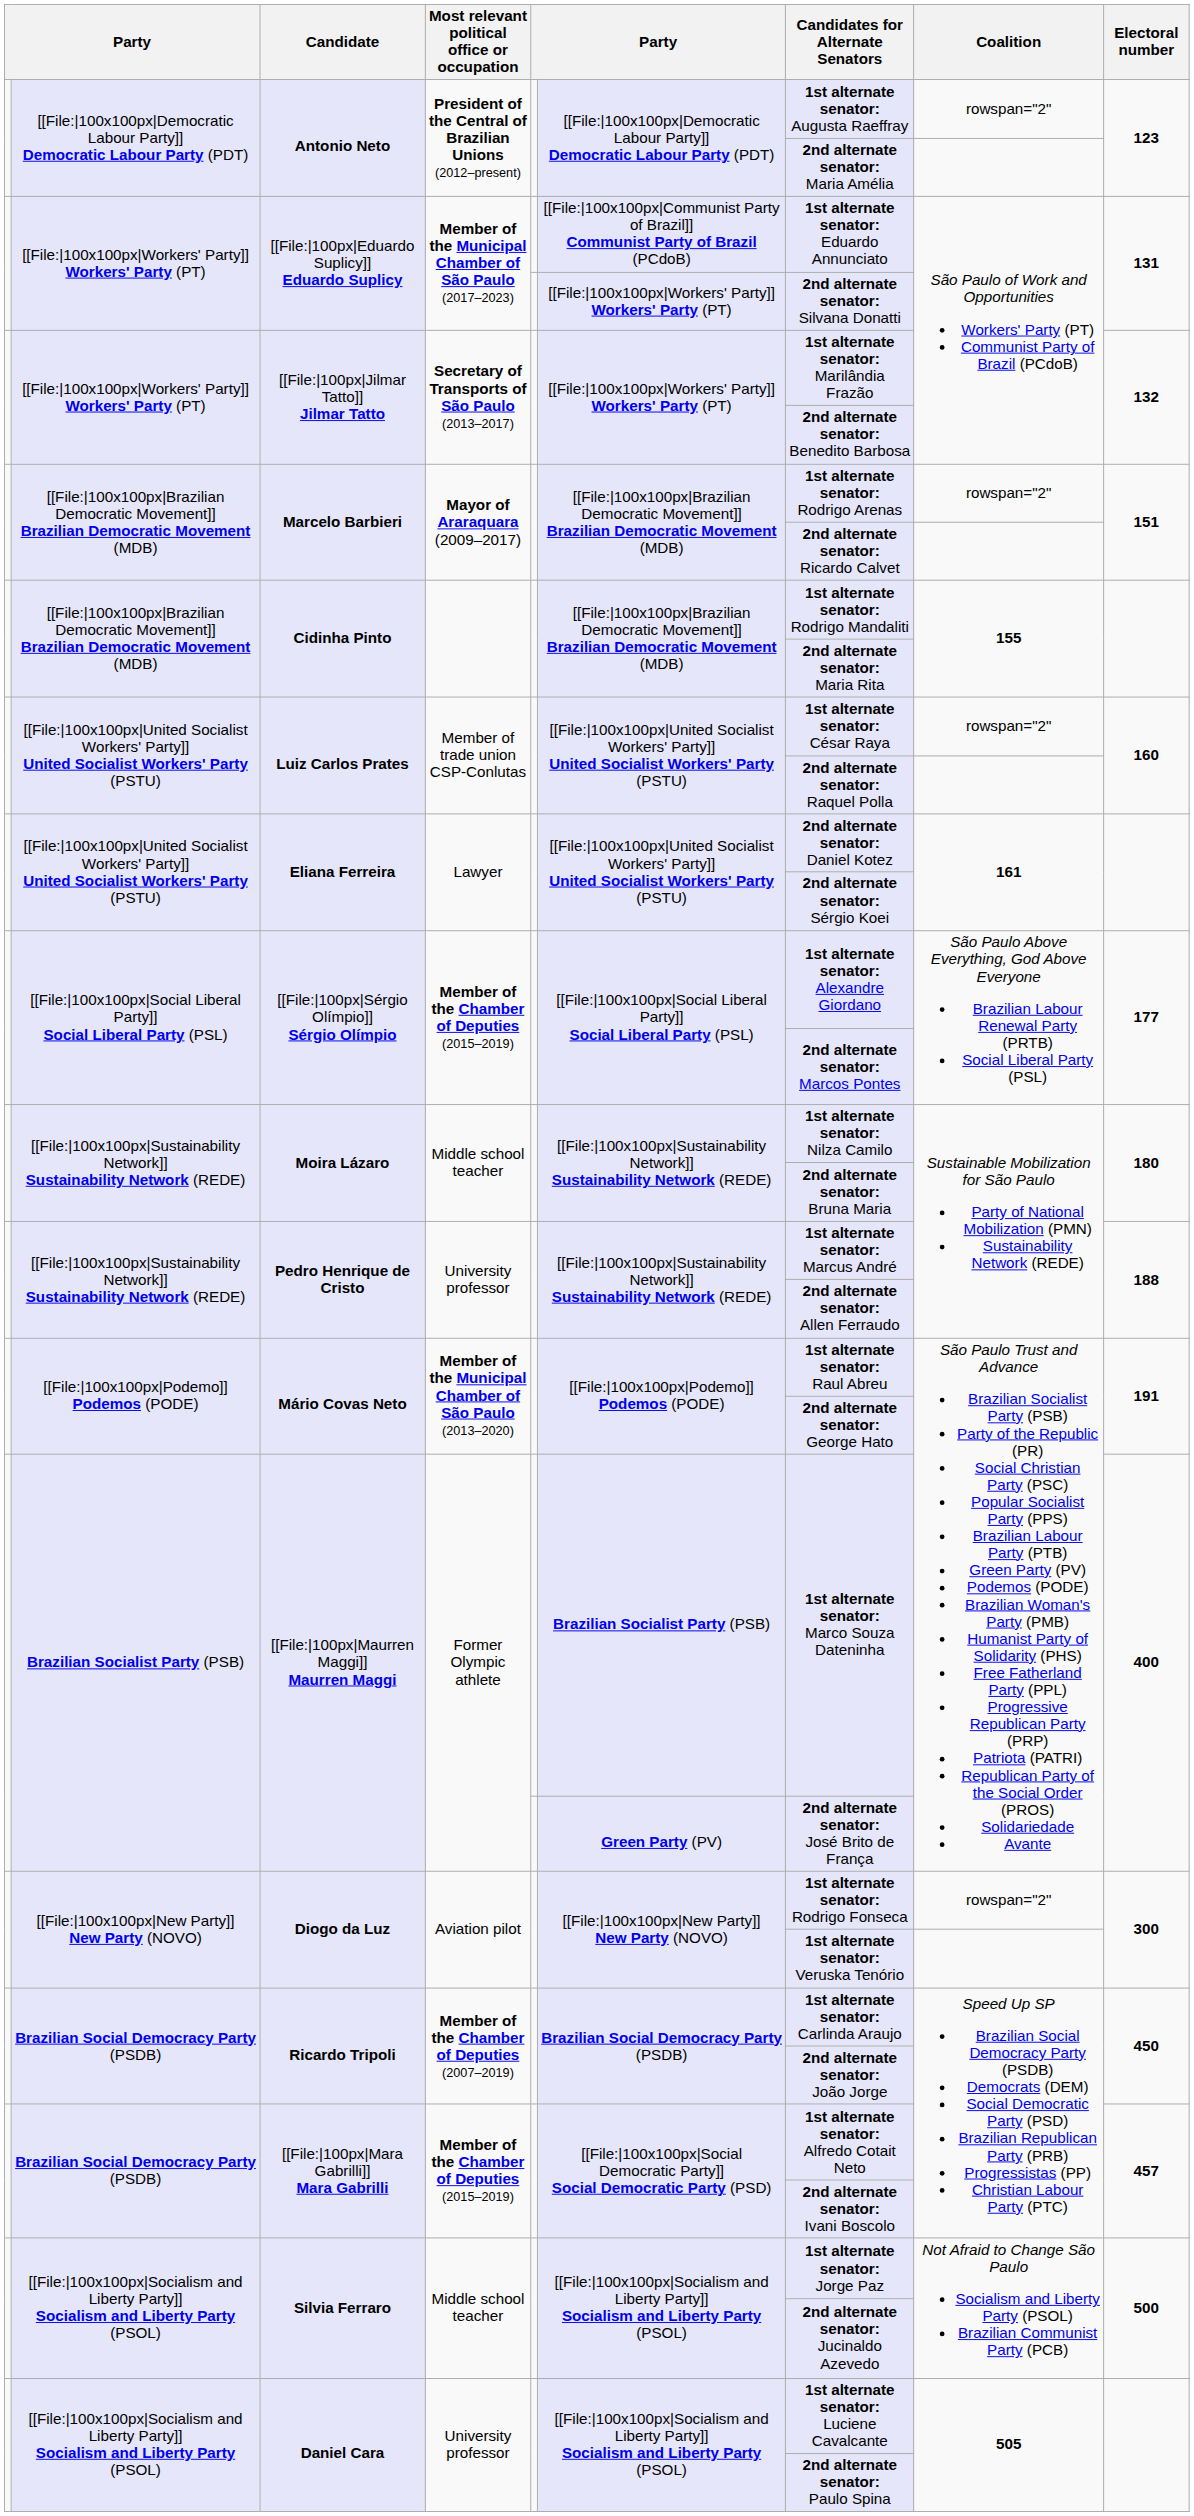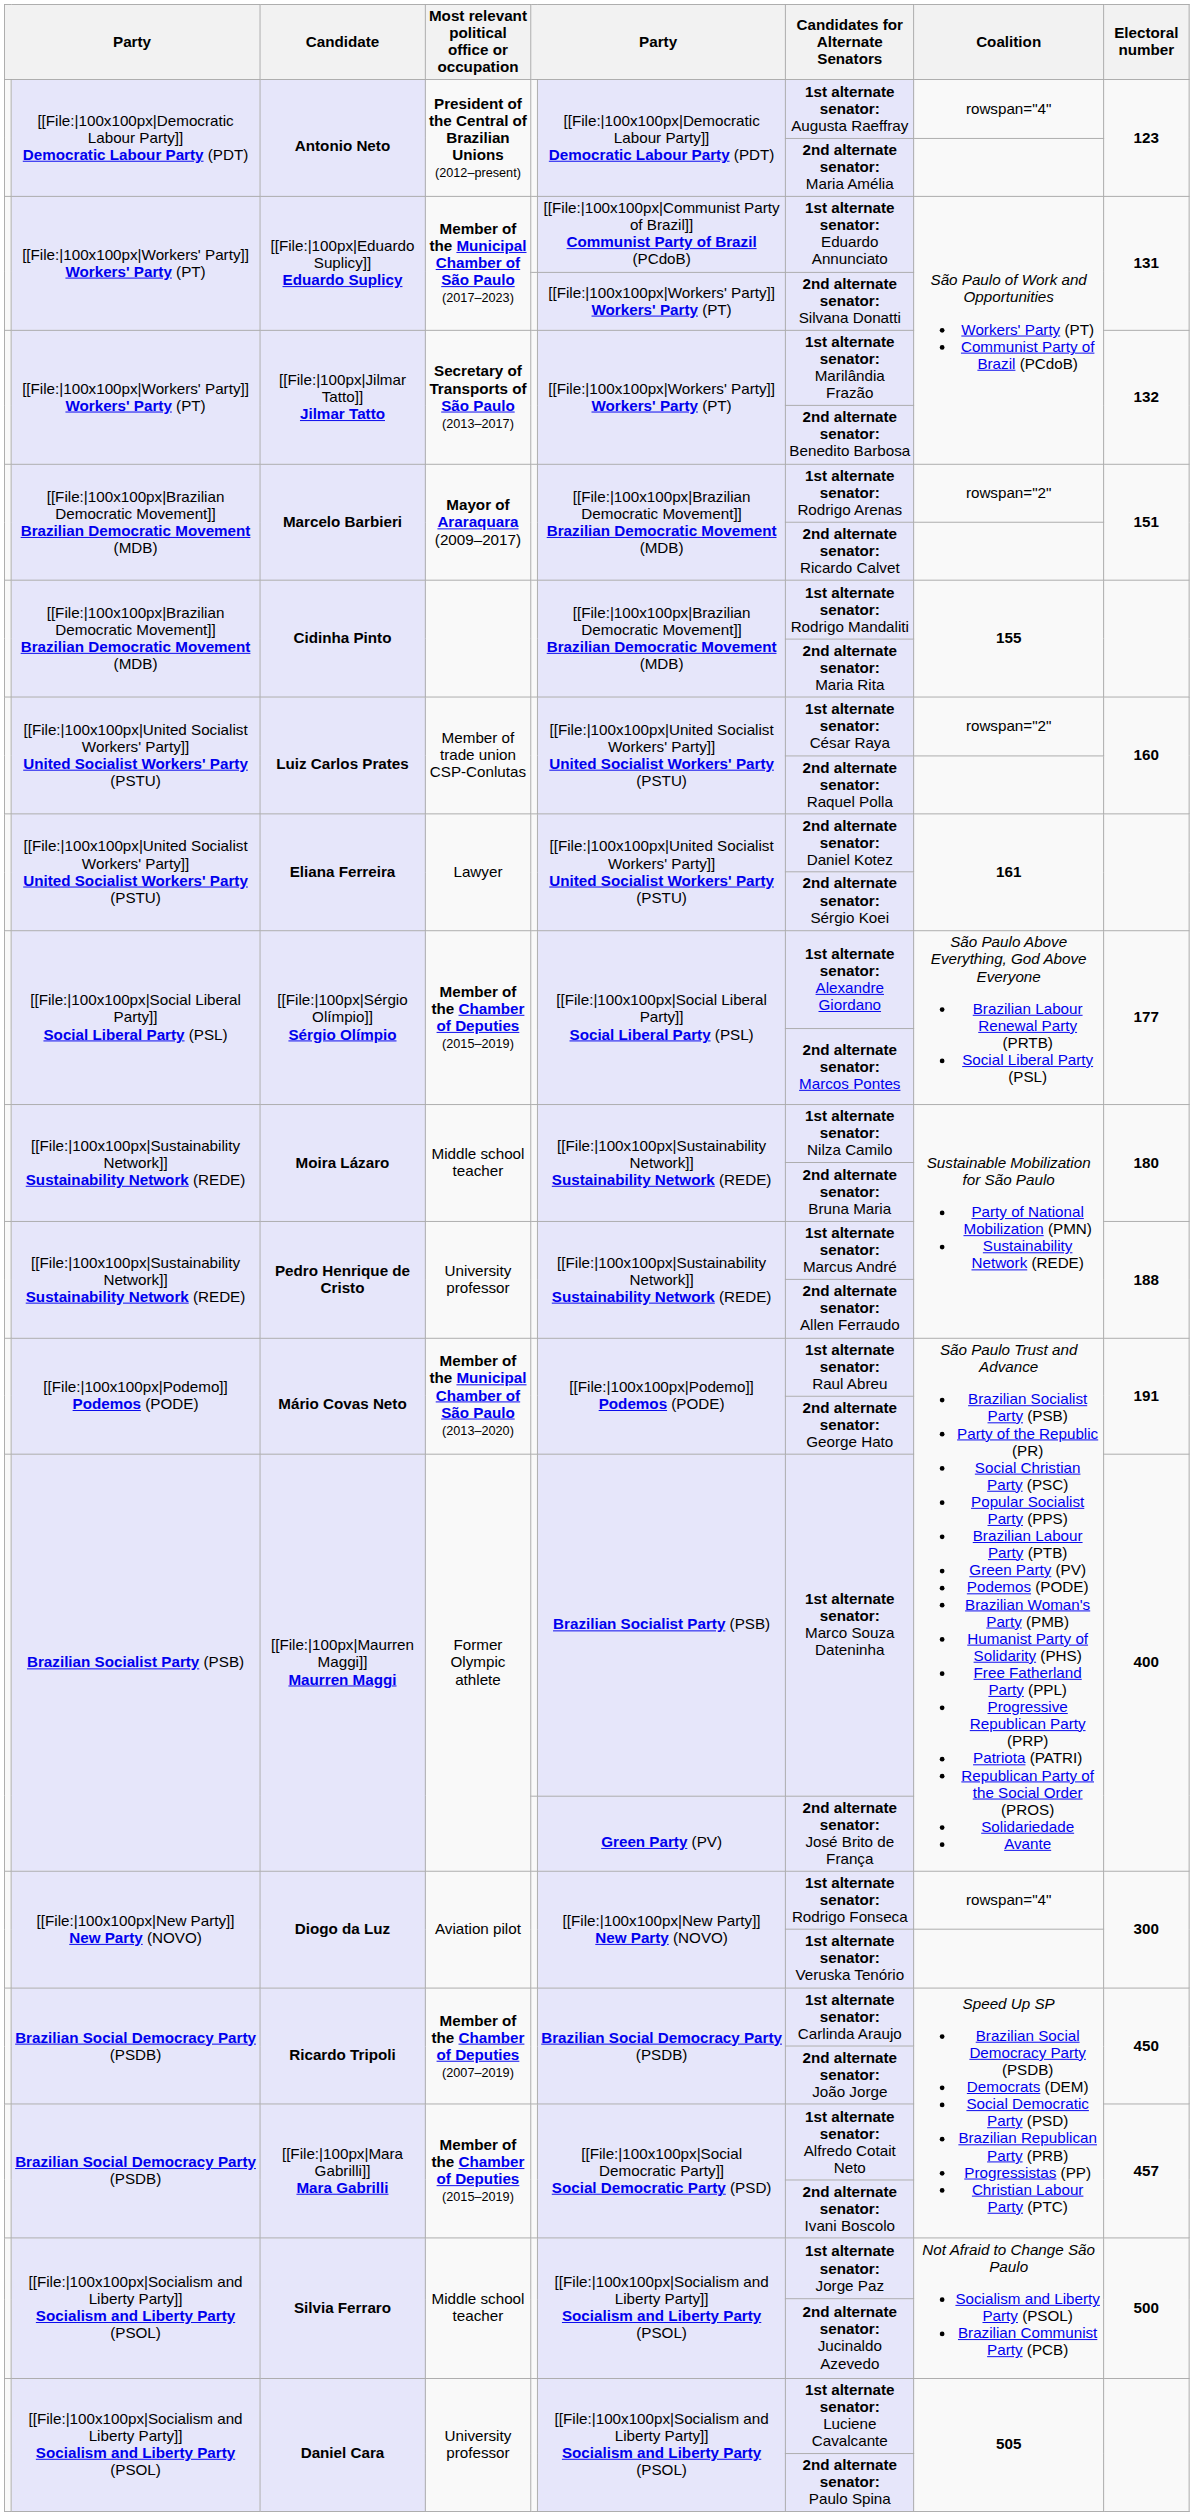(1009, 109) rowspan="2" -> (1009, 109) rowspan="4"
(1009, 1900) rowspan="2" -> (1009, 1900) rowspan="4"
